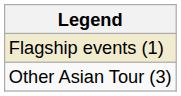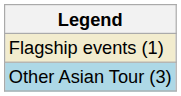(90, 77) no background -> (90, 77) lightblue background
